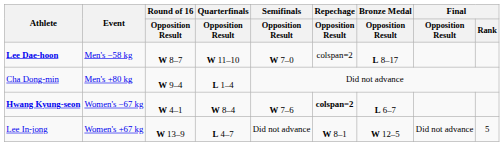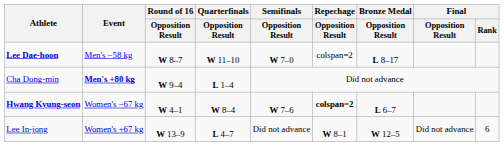(108, 80) normal -> (110, 80) bold
(487, 129) 5 -> (487, 129) 6
